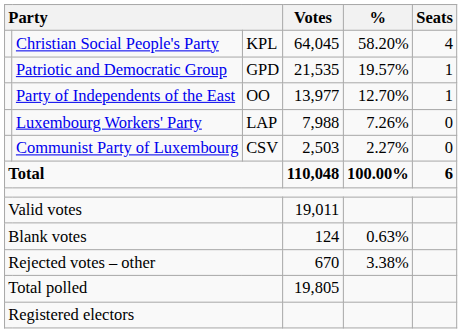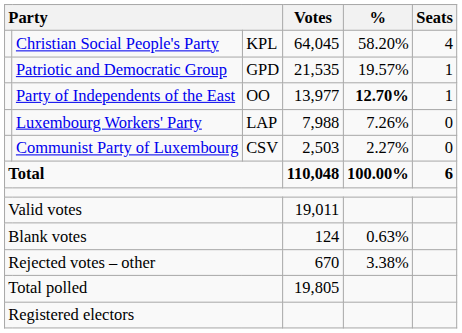(383, 95) normal -> (382, 95) bold
